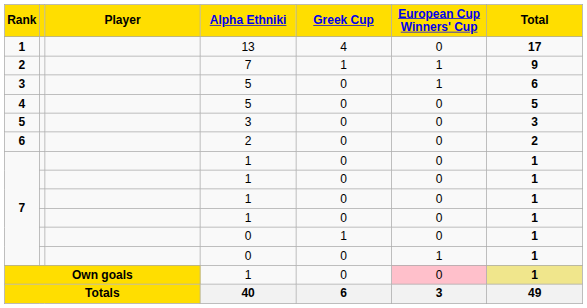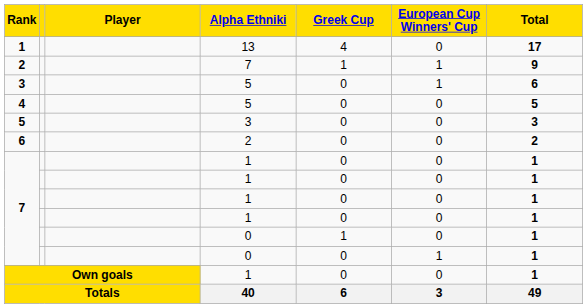(439, 274) pink background -> (439, 274) no background
(535, 274) khaki background -> (535, 274) no background
